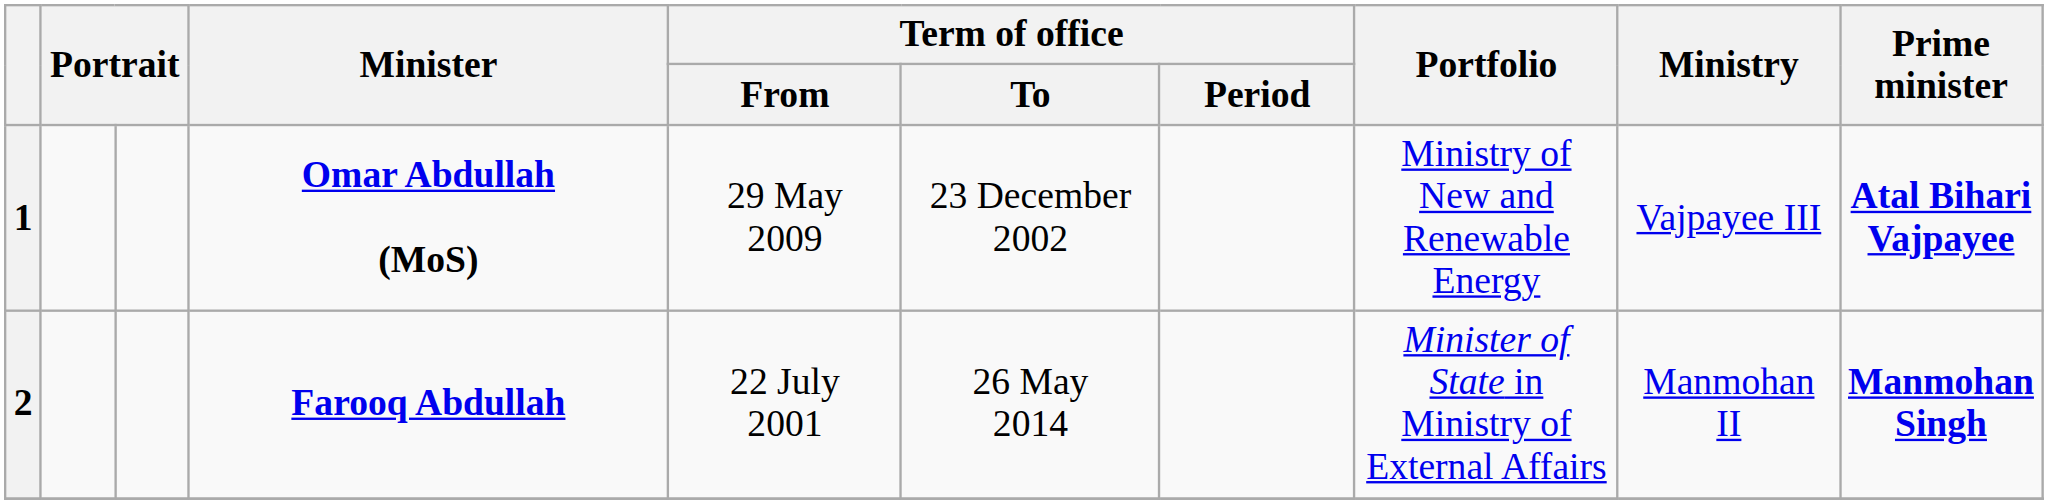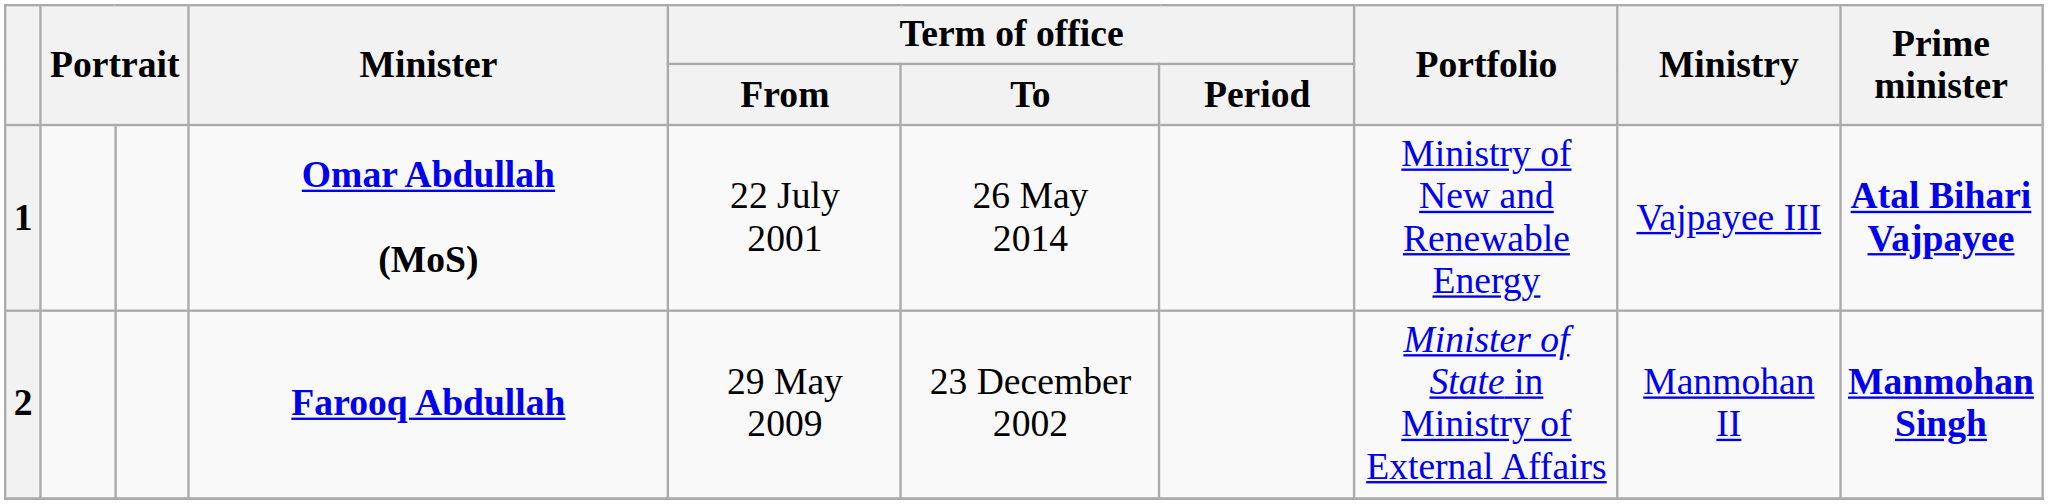(785, 217) 29 May 2009 -> (785, 217) 22 July 2001
(1030, 217) 23 December 2002 -> (1030, 217) 26 May 2014
(785, 403) 22 July 2001 -> (785, 403) 29 May 2009
(1030, 403) 26 May 2014 -> (1030, 403) 23 December 2002
